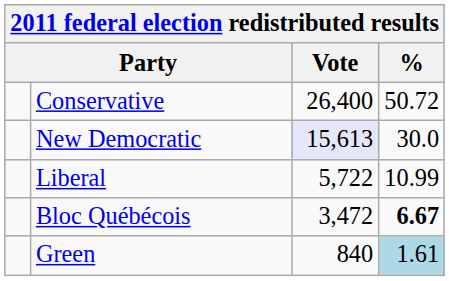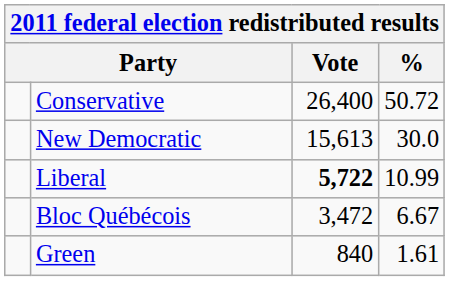(340, 139) lavender background -> (340, 139) no background
(346, 178) normal -> (346, 178) bold
(418, 216) bold -> (418, 216) normal
(418, 255) lightblue background -> (418, 255) no background
